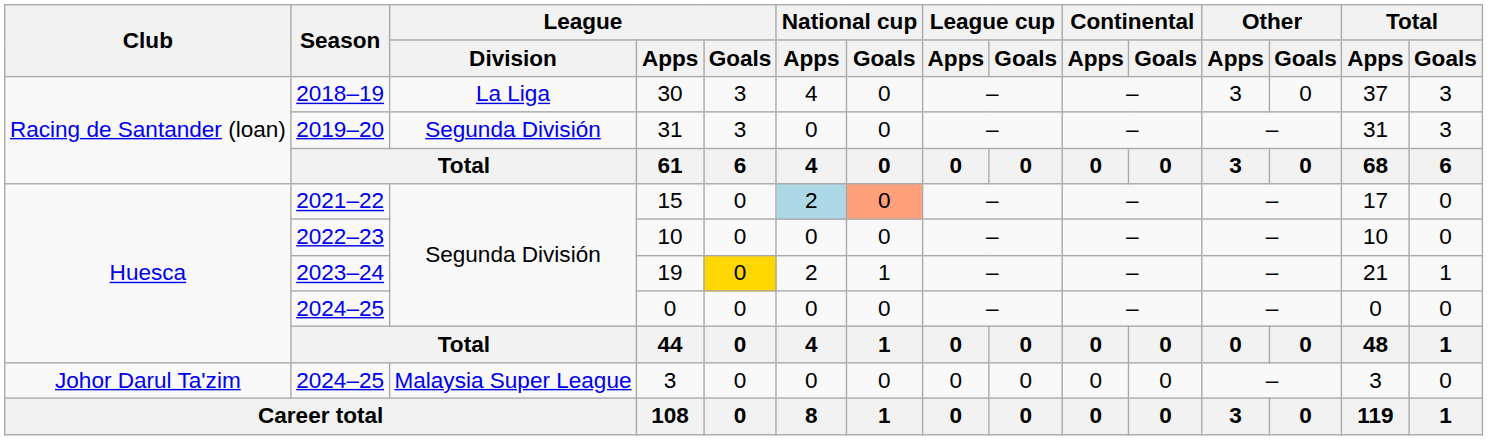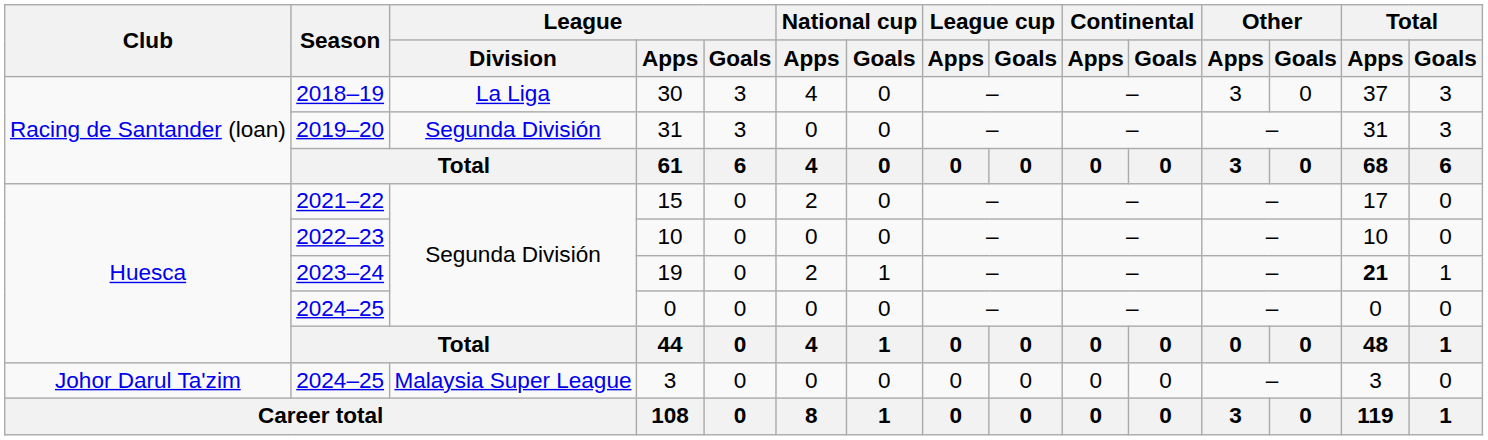(811, 201) lightblue background -> (811, 201) no background
(884, 201) lightsalmon background -> (884, 201) no background
(740, 272) gold background -> (740, 272) no background
(1375, 272) normal -> (1375, 272) bold
